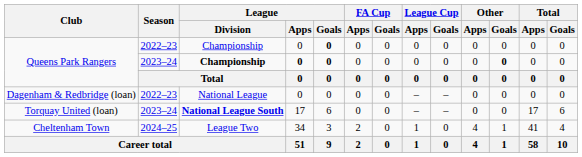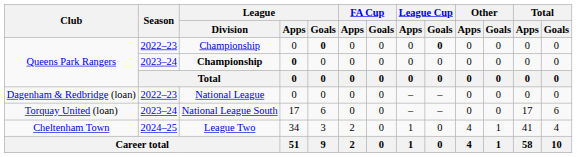(446, 45) normal -> (440, 45) bold
(329, 62) bold -> (323, 62) normal
(504, 62) bold -> (498, 62) normal
(233, 111) bold -> (230, 111) normal
